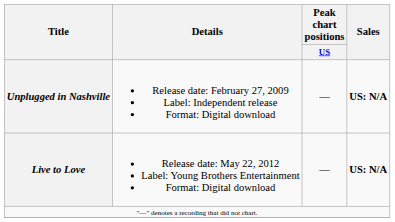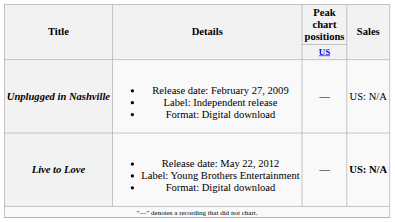(368, 96) bold -> (368, 96) normal
